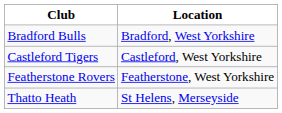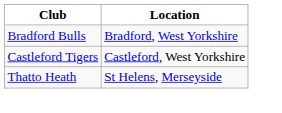- row: (61, 77)
